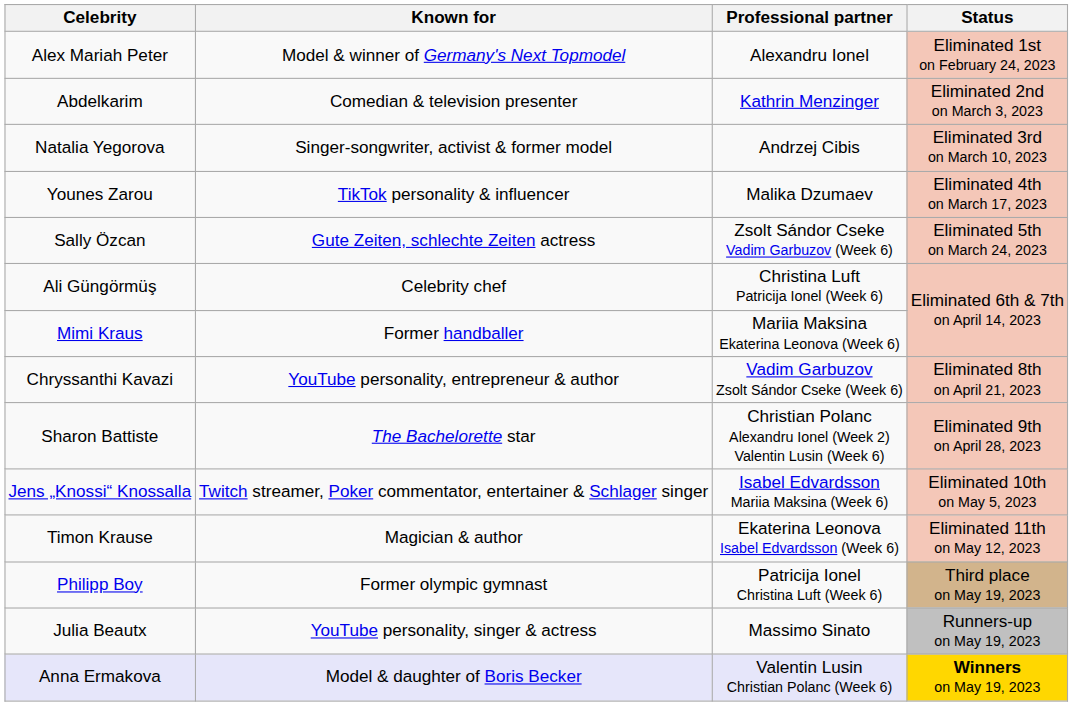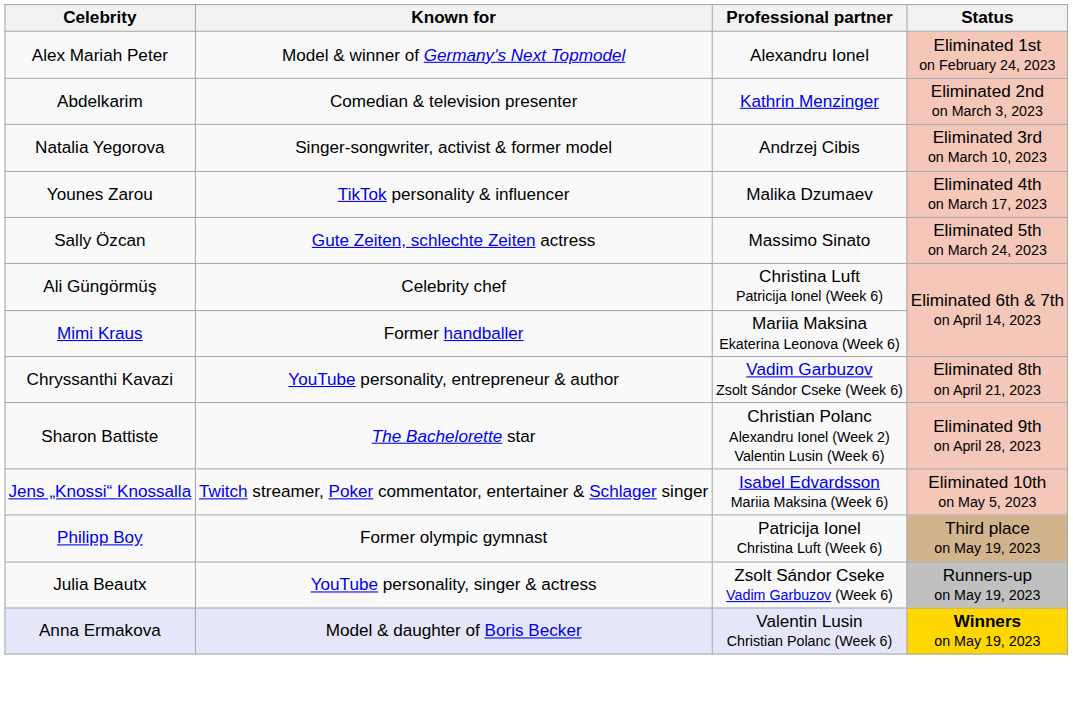(809, 240) Zsolt Sándor Cseke Vadim Garbuzov (Week 6) -> (809, 240) Massimo Sinato
- row: (100, 538)
(809, 631) Massimo Sinato -> (809, 584) Zsolt Sándor Cseke Vadim Garbuzov (Week 6)
